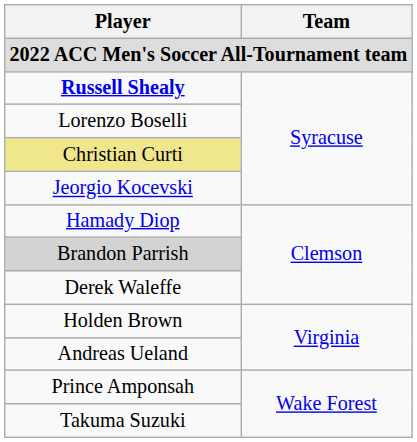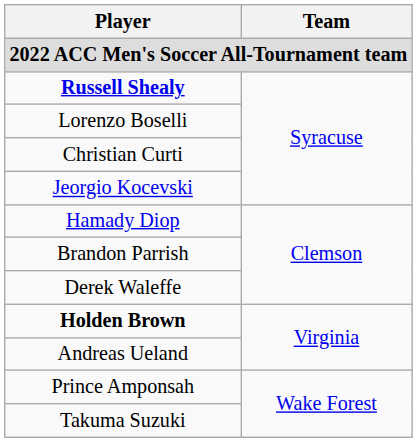(123, 154) khaki background -> (123, 154) no background
(123, 254) lightgrey background -> (123, 254) no background
(123, 320) normal -> (123, 320) bold
